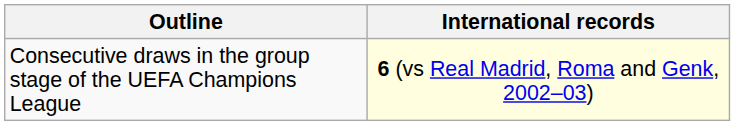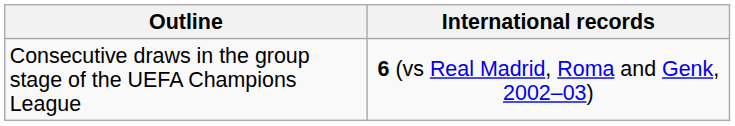(548, 80) lightyellow background -> (548, 80) no background
